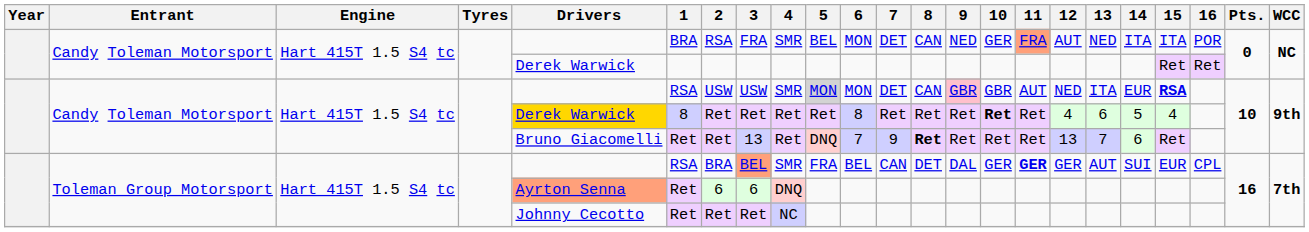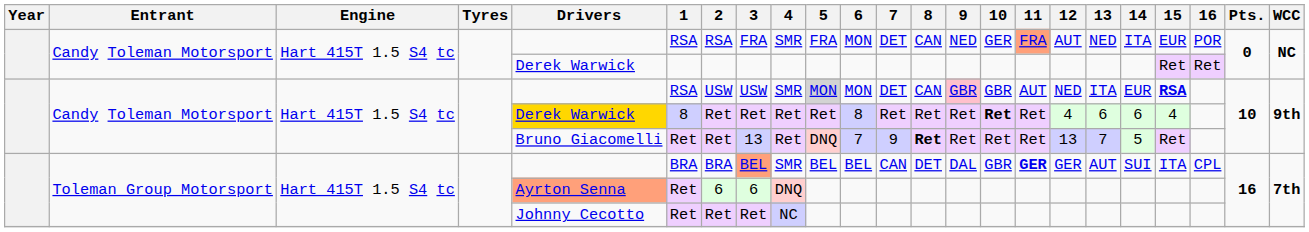(684, 42) BRA -> (684, 42) RSA
(823, 42) BEL -> (823, 42) FRA
(1173, 42) ITA -> (1173, 42) EUR
(1138, 116) 5 -> (1138, 116) 6
(1138, 141) 6 -> (1138, 141) 5
(684, 166) RSA -> (684, 166) BRA
(823, 166) FRA -> (823, 166) BEL
(998, 166) GER -> (998, 166) GBR
(1173, 166) EUR -> (1173, 166) ITA
